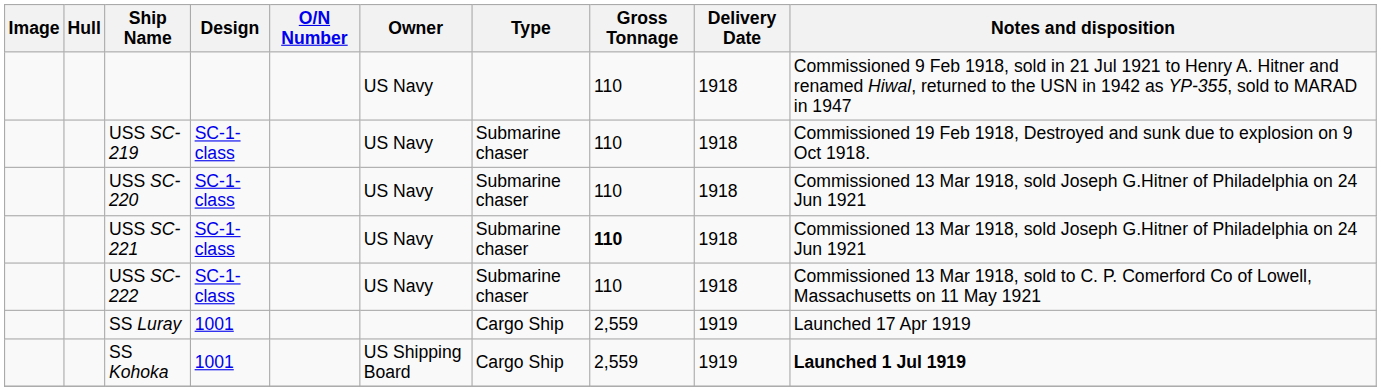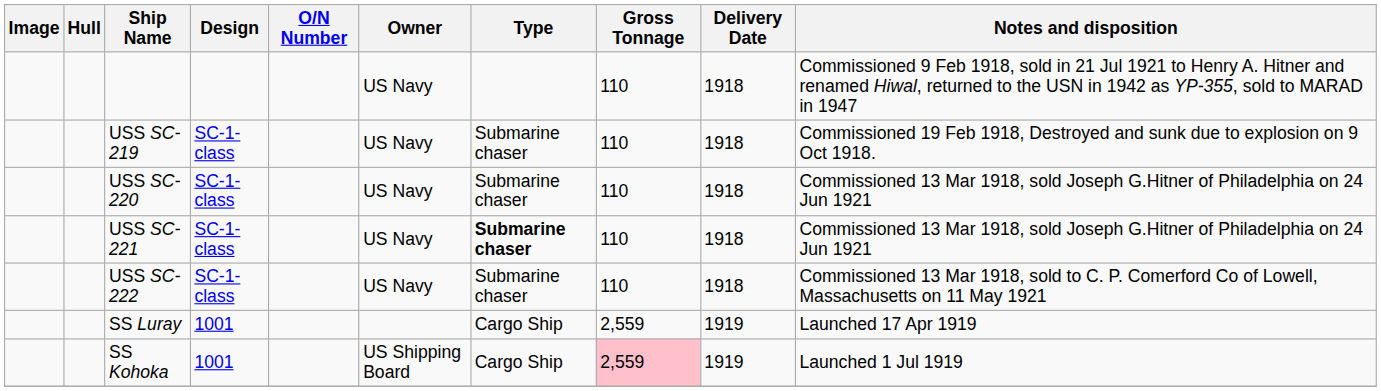(518, 239) normal -> (520, 239) bold
(608, 239) bold -> (614, 239) normal
(616, 362) no background -> (622, 362) pink background
(880, 362) bold -> (881, 362) normal
